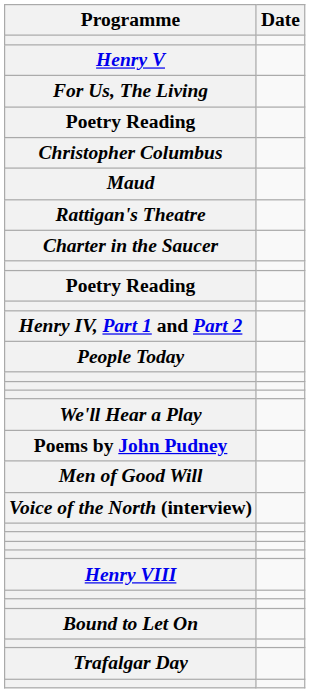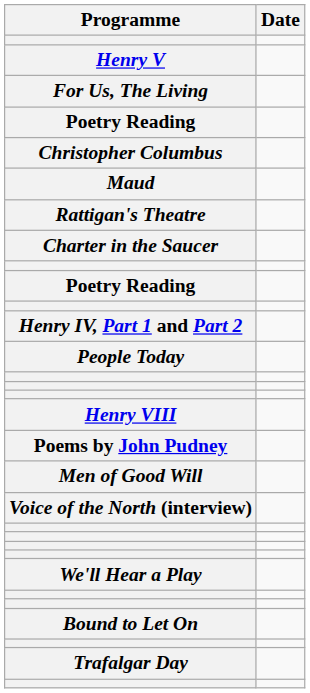(131, 414) We'll Hear a Play -> (131, 414) Henry VIII
(131, 574) Henry VIII -> (131, 574) We'll Hear a Play
